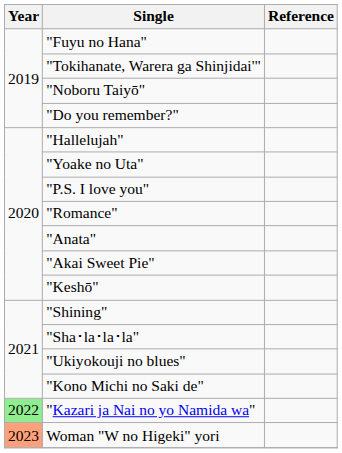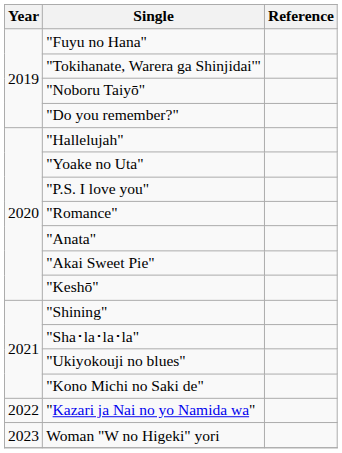(24, 410) lightgreen background -> (24, 410) no background
(24, 435) lightsalmon background -> (24, 435) no background
